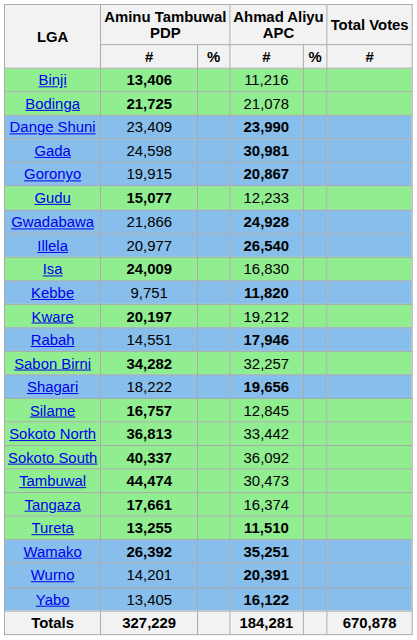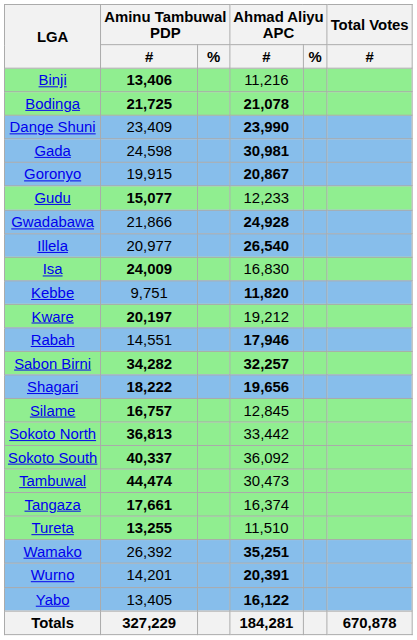(266, 104) normal -> (266, 104) bold
(266, 363) normal -> (266, 363) bold
(149, 387) normal -> (149, 387) bold
(266, 528) bold -> (266, 528) normal
(149, 552) bold -> (149, 552) normal
